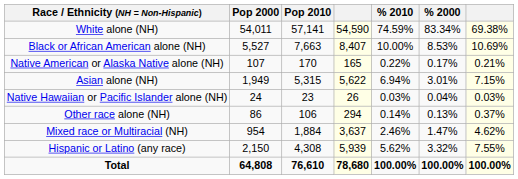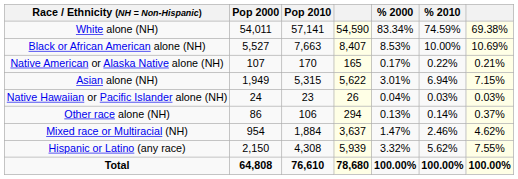columns swapped: (442, 13) <-> (395, 13)
